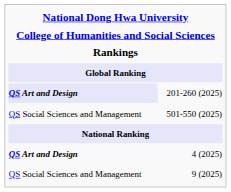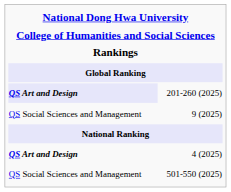rows swapped: (194, 113) <-> (207, 174)
